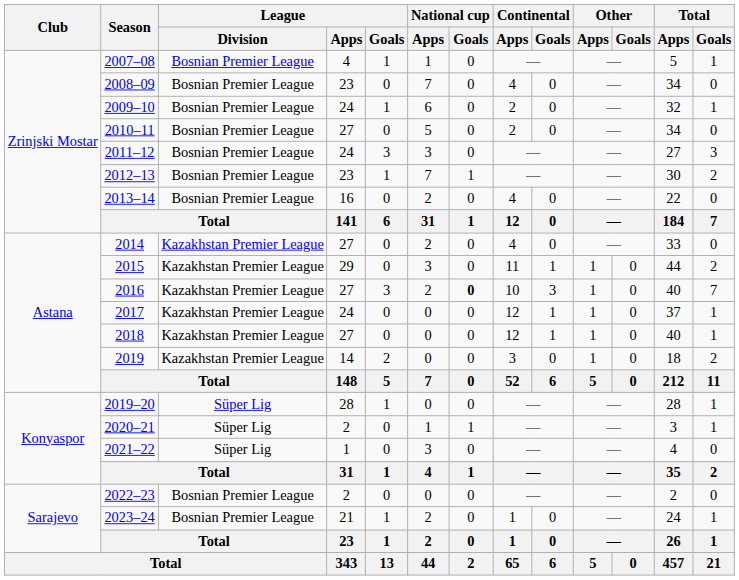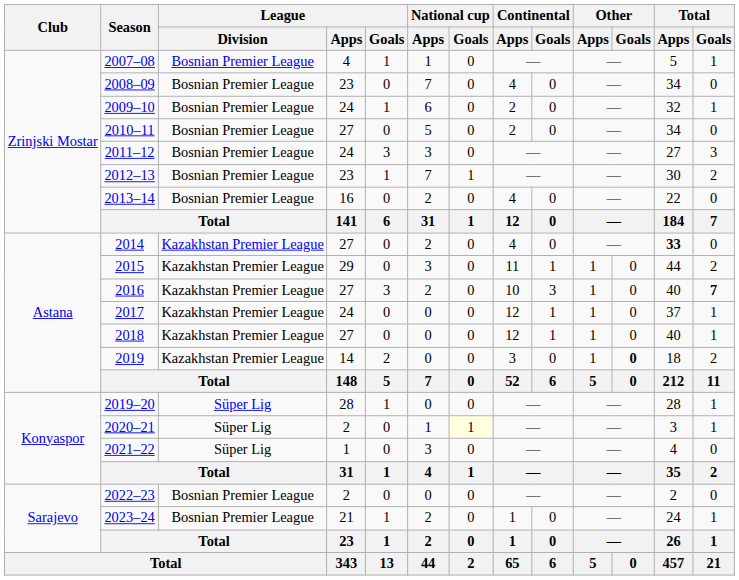(673, 244) normal -> (673, 244) bold
(471, 289) bold -> (471, 289) normal
(714, 289) normal -> (714, 289) bold
(633, 358) normal -> (633, 358) bold
(471, 426) no background -> (471, 426) lightyellow background
